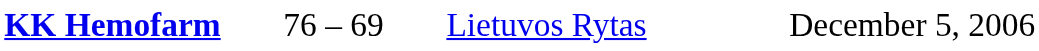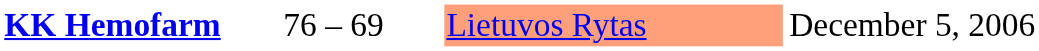(546, 24) no background -> (546, 24) lightsalmon background
